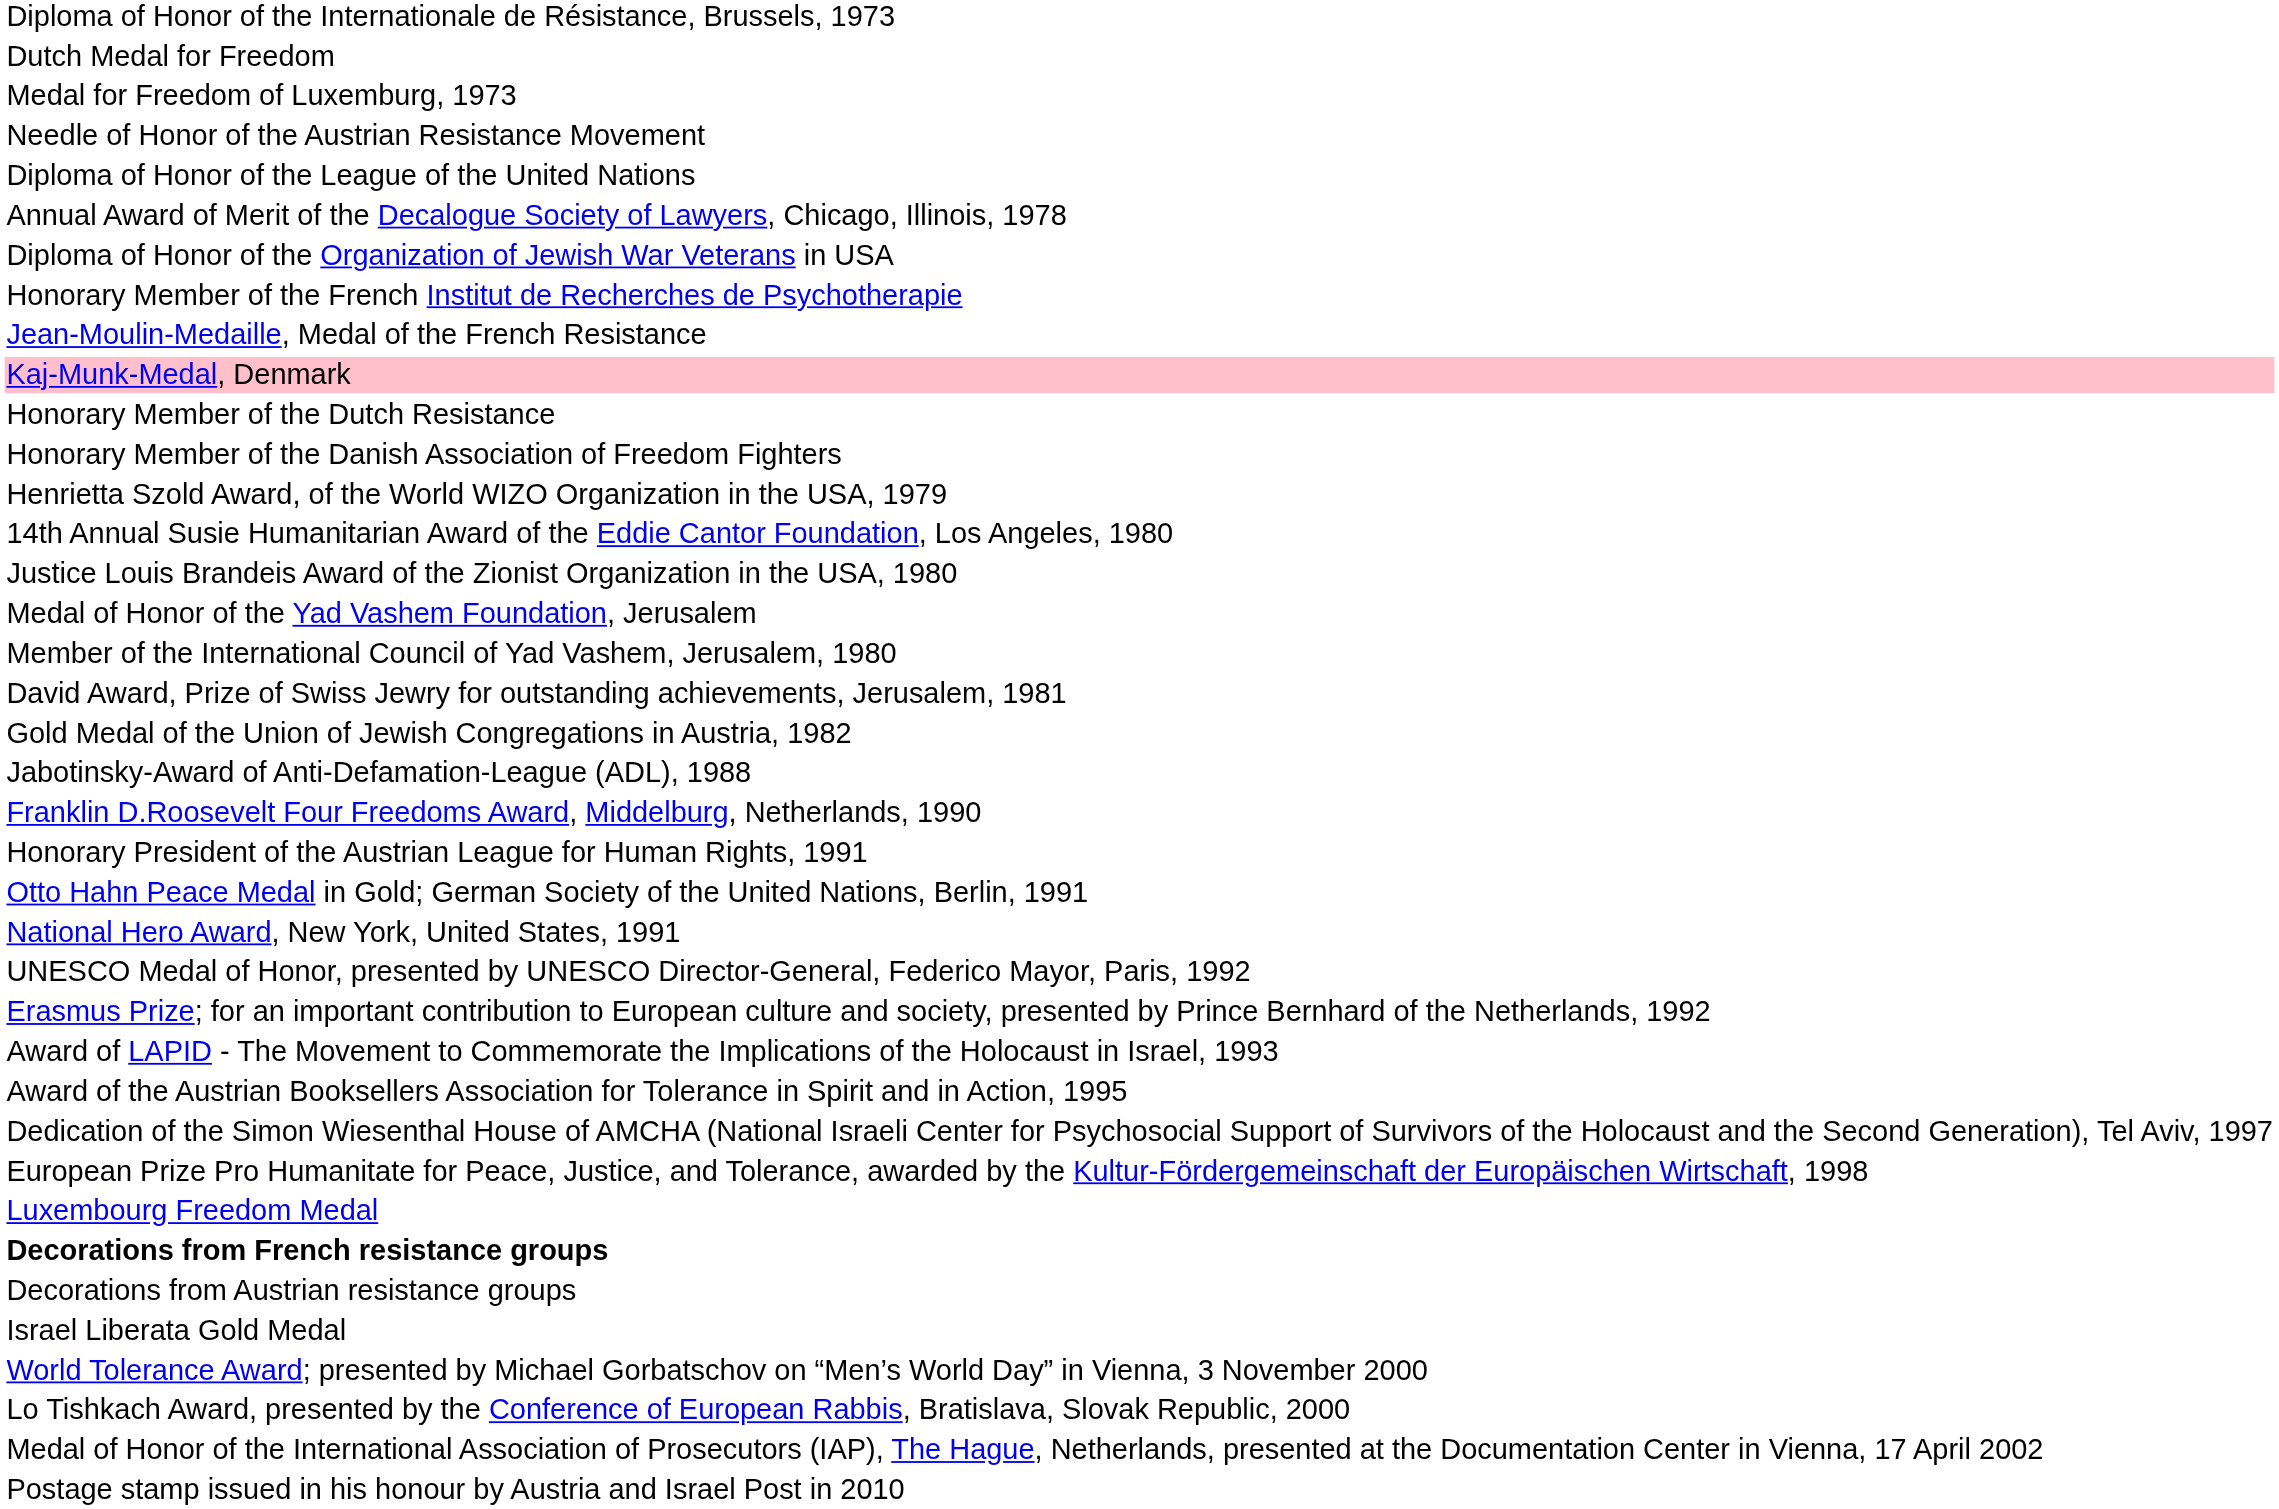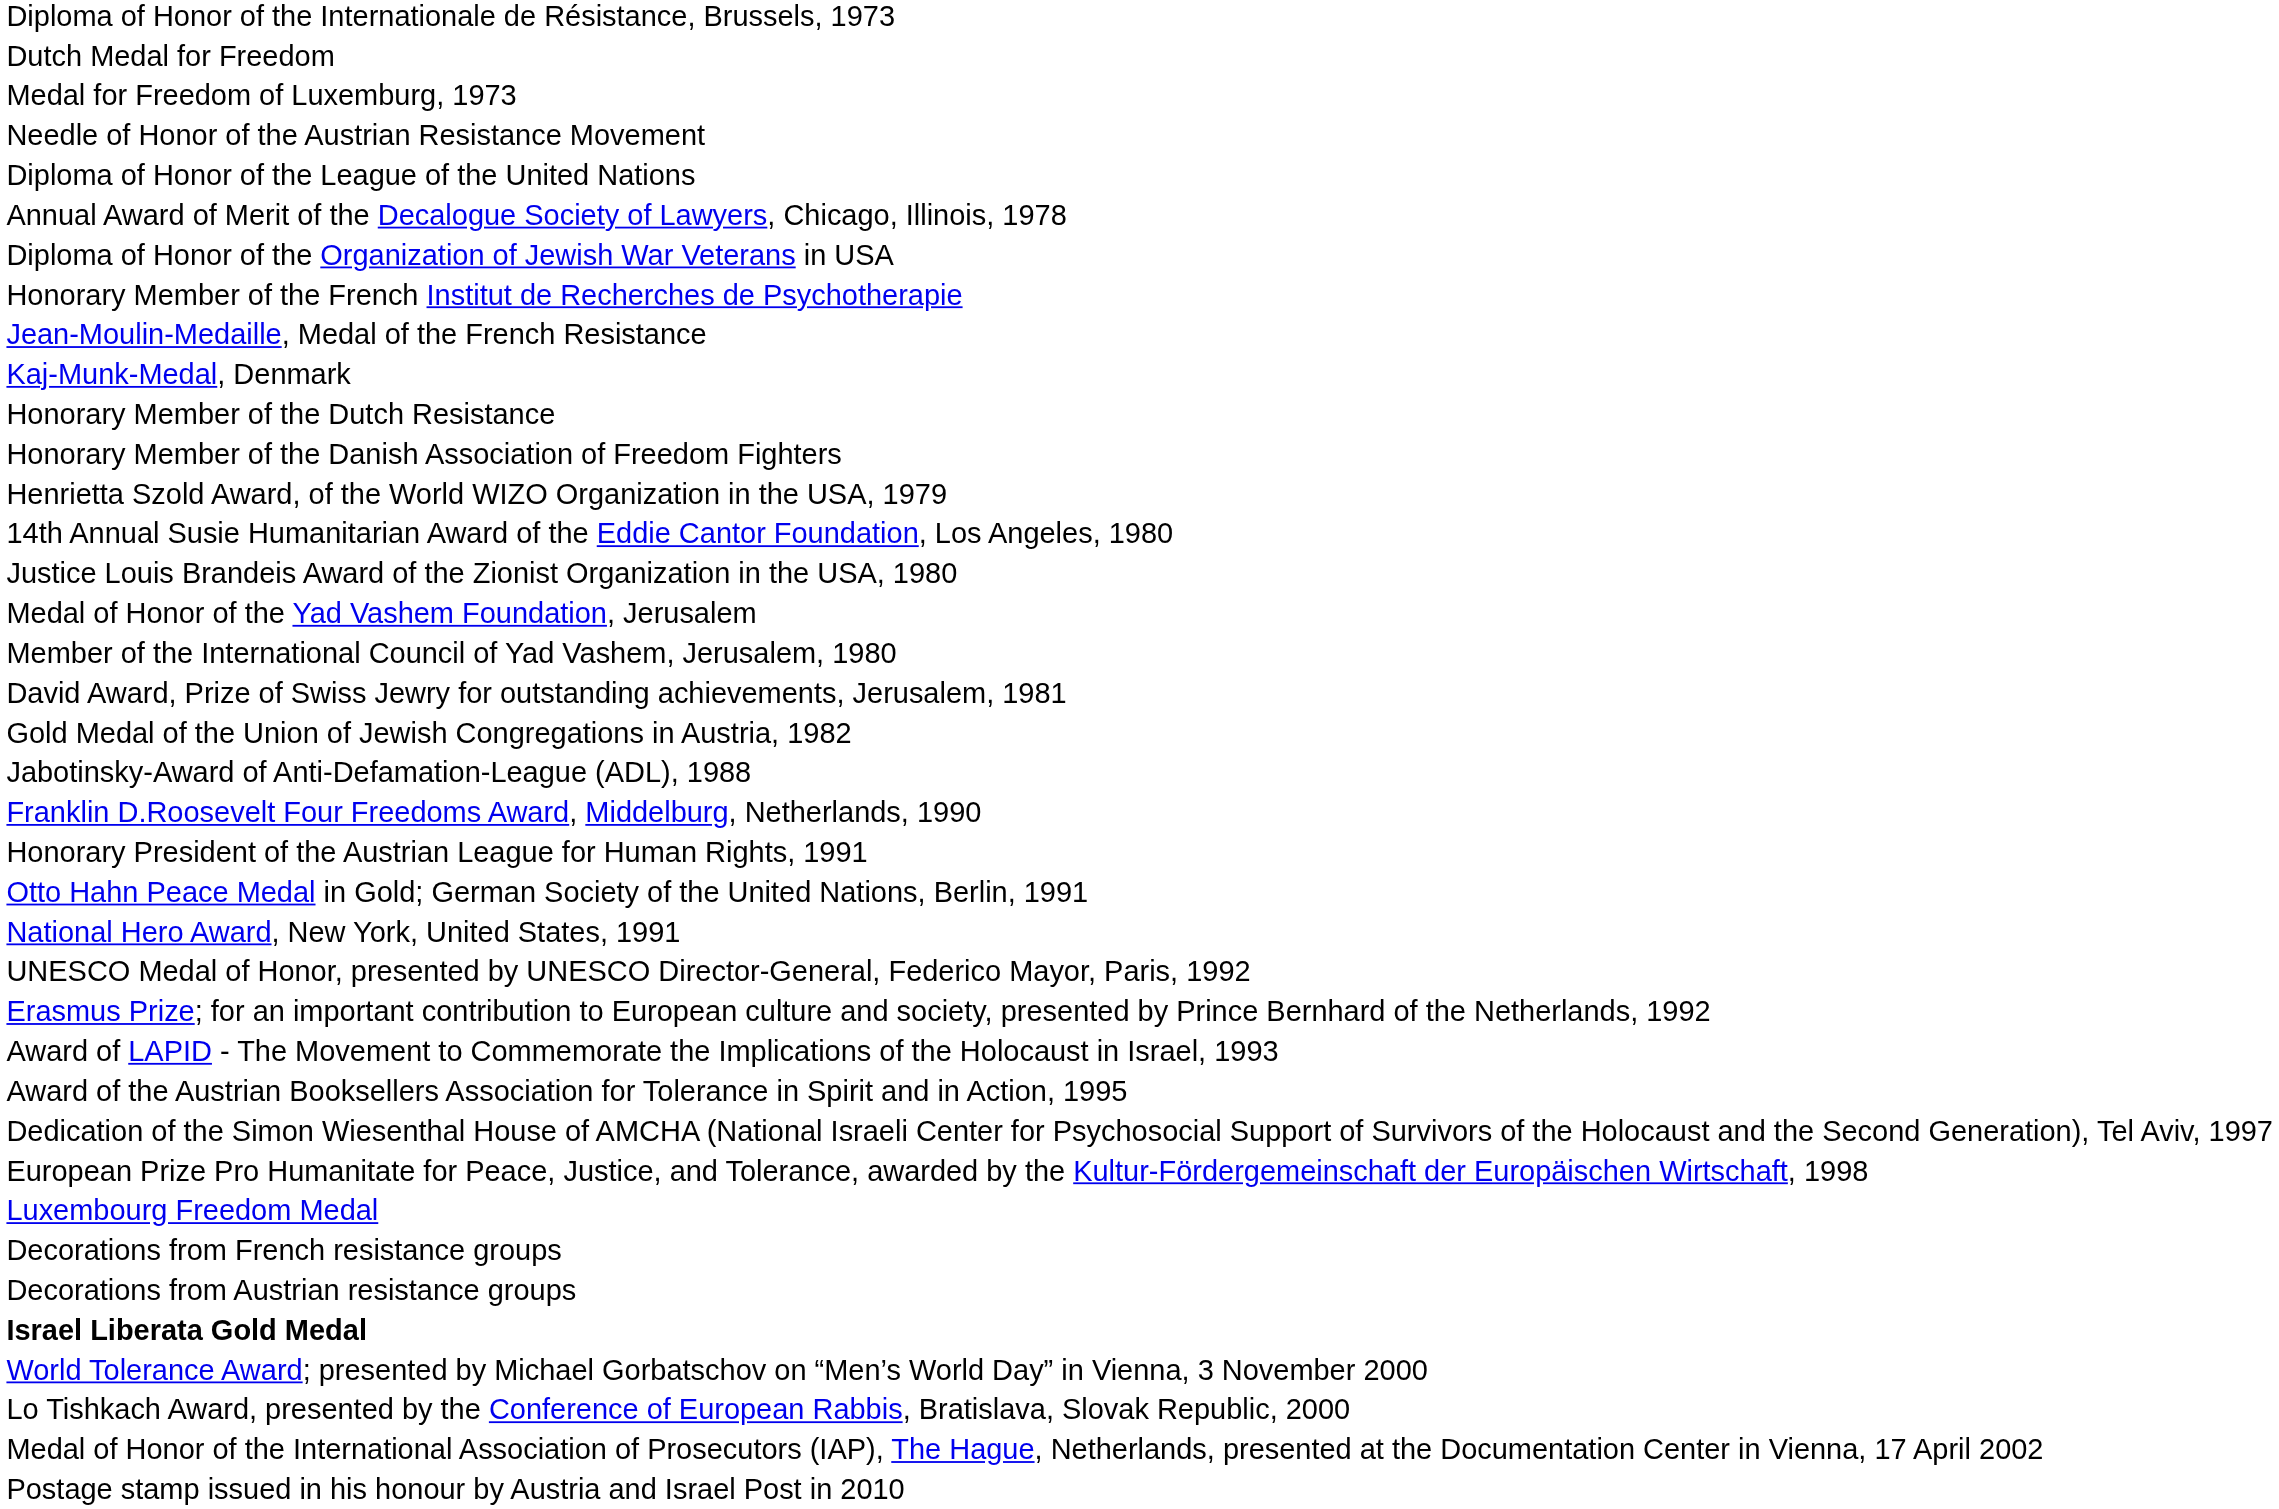(179, 374) pink background -> (179, 374) no background
(307, 1250) bold -> (284, 1250) normal
(176, 1330) normal -> (187, 1330) bold
